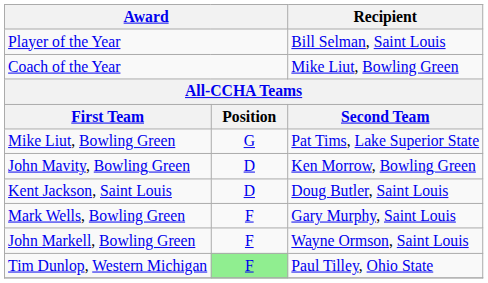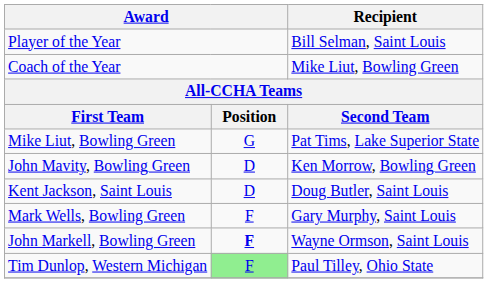(249, 240) normal -> (249, 240) bold
